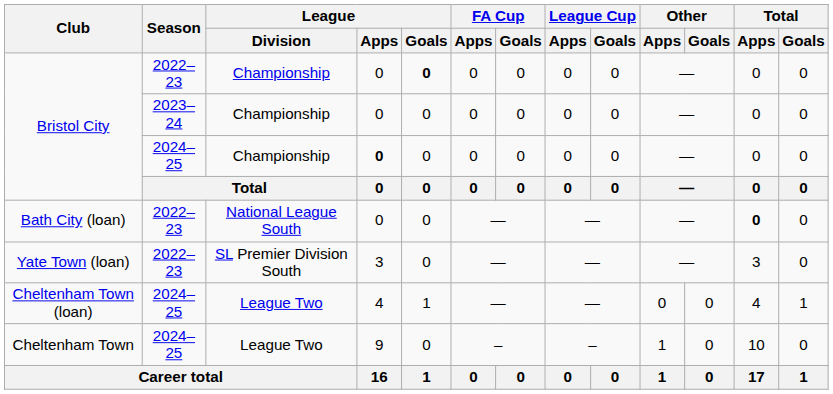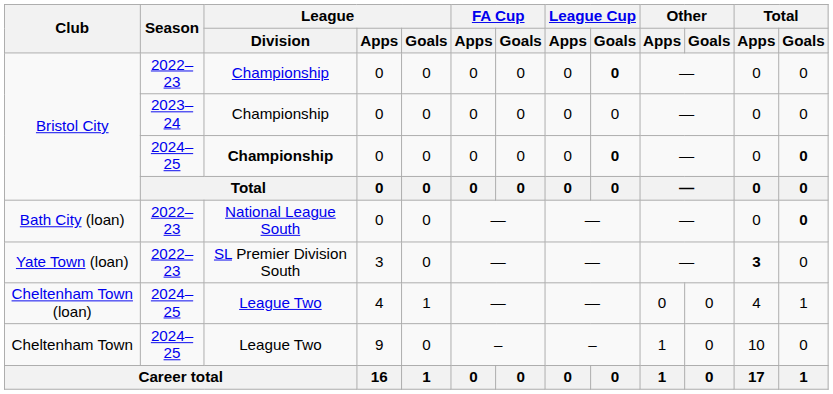(426, 73) bold -> (426, 73) normal
(615, 73) normal -> (615, 73) bold
(281, 155) normal -> (280, 155) bold
(379, 155) bold -> (379, 155) normal
(615, 155) normal -> (615, 155) bold
(803, 155) normal -> (803, 155) bold
(756, 221) bold -> (756, 221) normal
(803, 221) normal -> (803, 221) bold
(756, 262) normal -> (756, 262) bold
